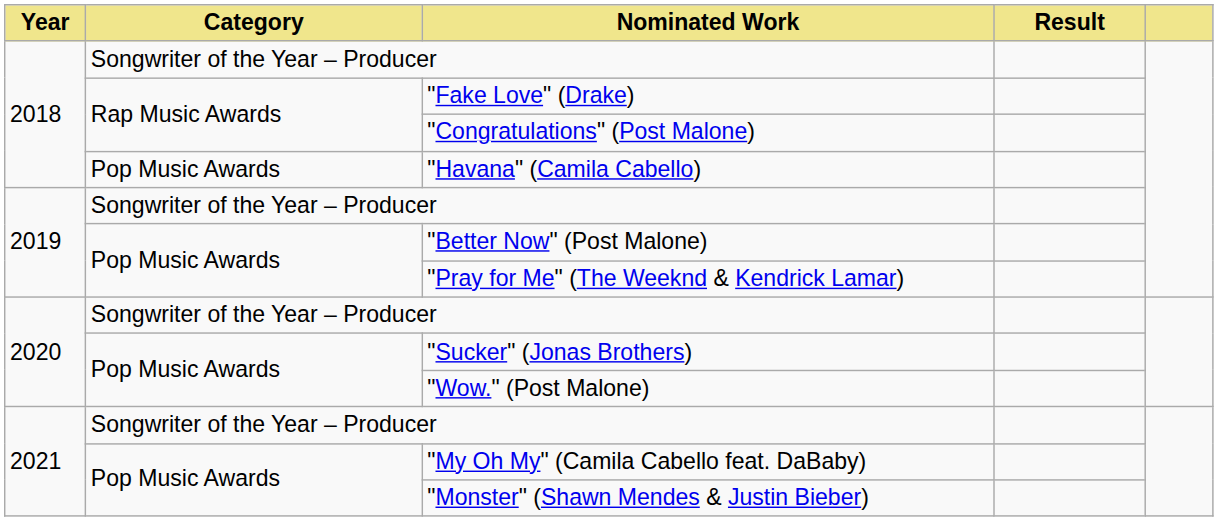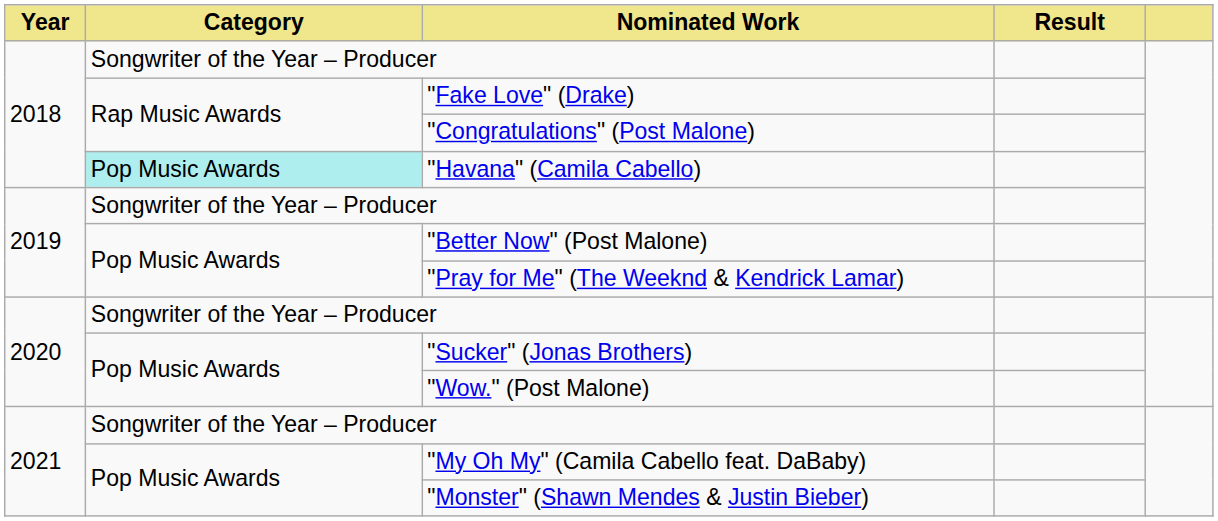(185, 168) no background -> (185, 168) paleturquoise background
